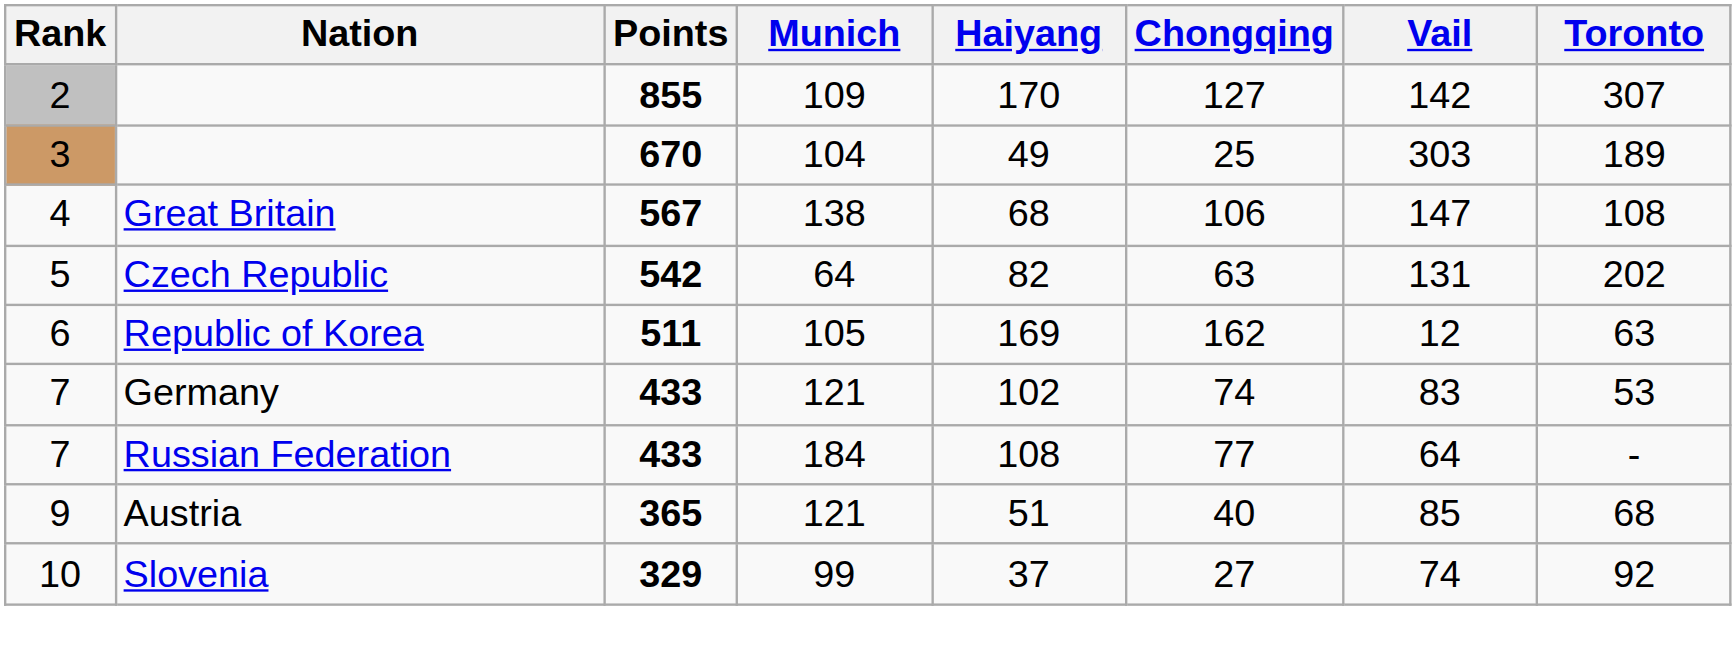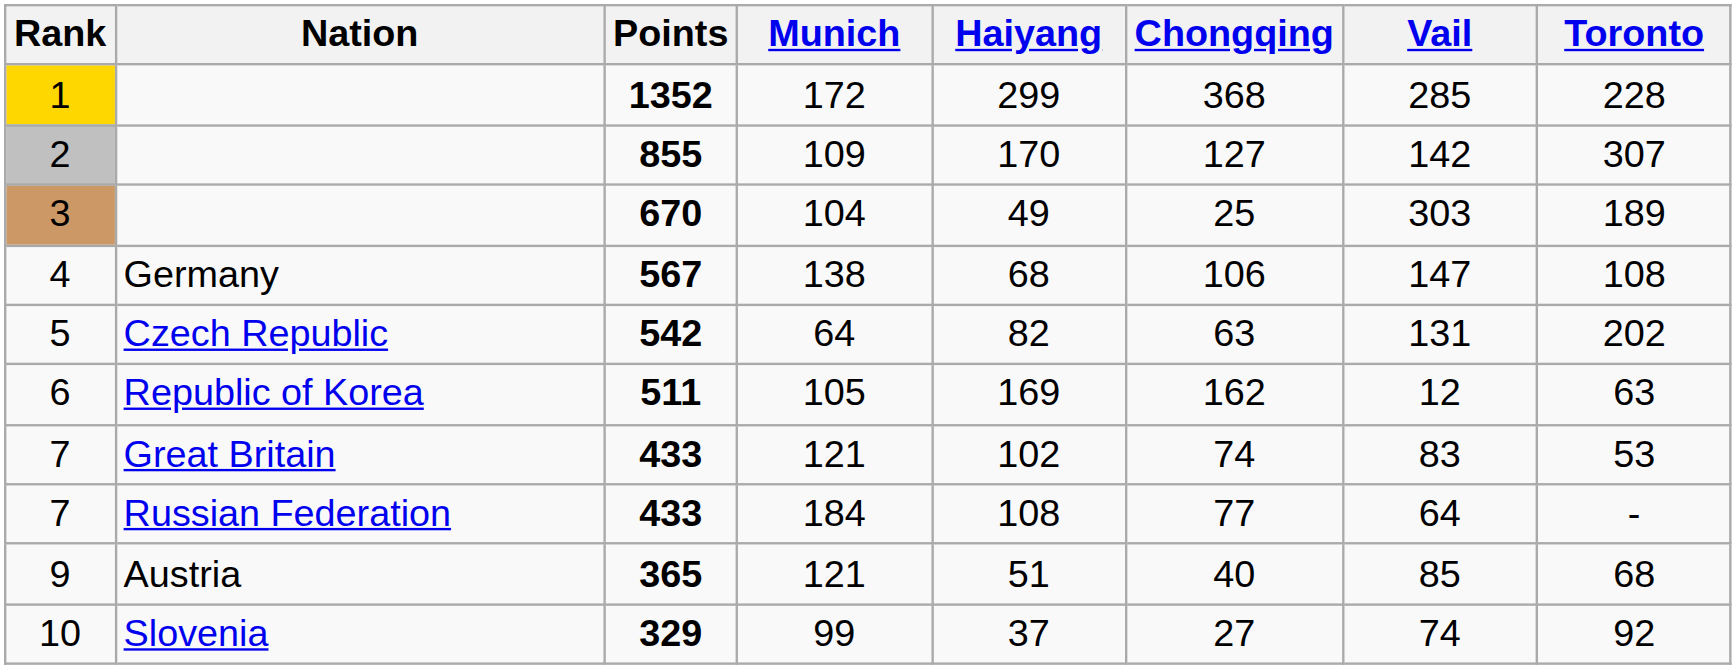+ row: (60, 94)
(230, 214) Great Britain -> (201, 273) Germany
(201, 393) Germany -> (230, 453) Great Britain
